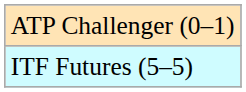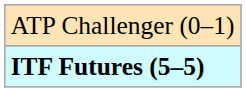(102, 65) normal -> (108, 65) bold
